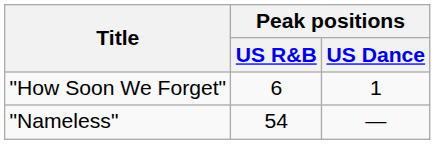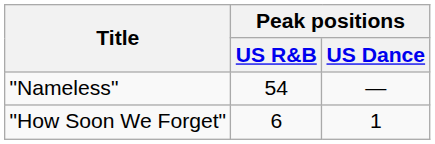rows swapped: (118, 88) <-> (64, 121)
